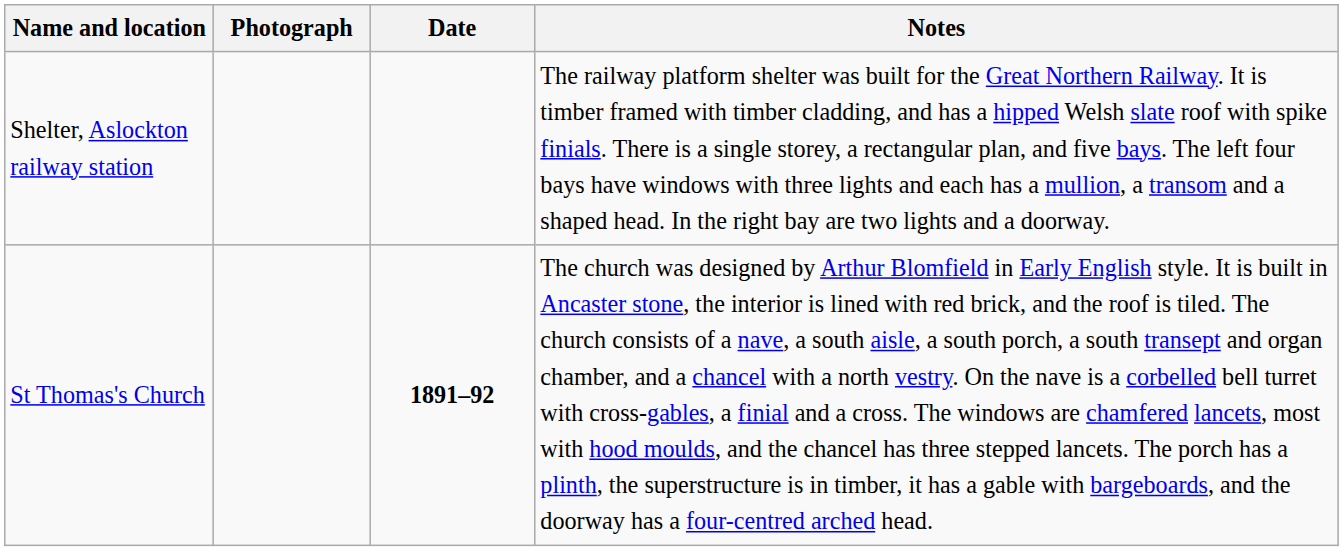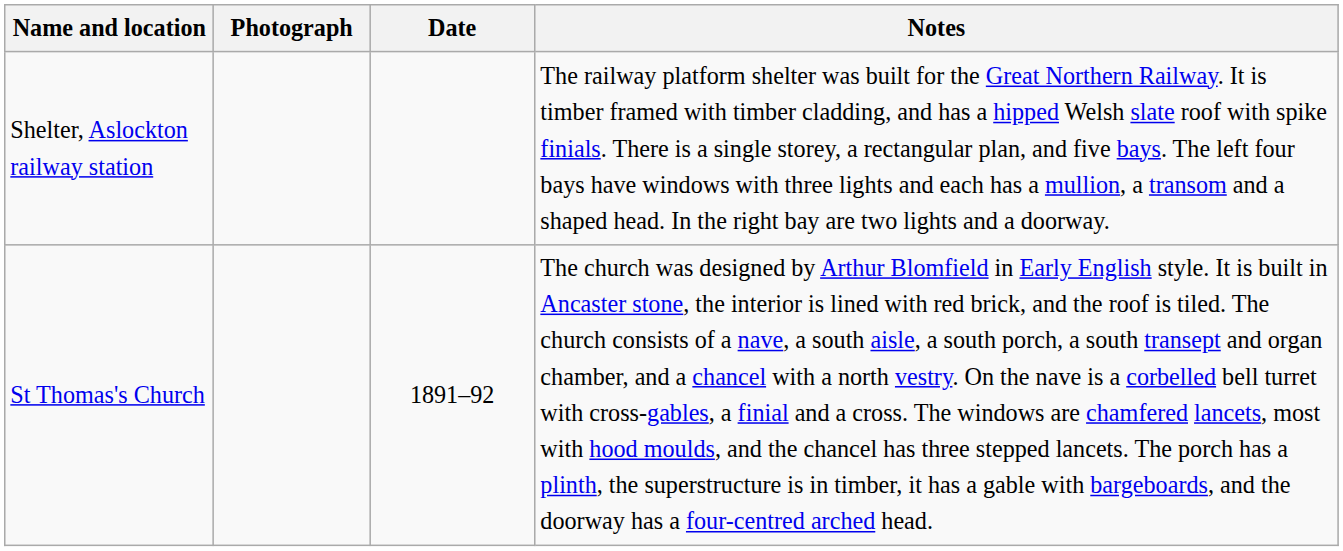(452, 394) bold -> (452, 394) normal
